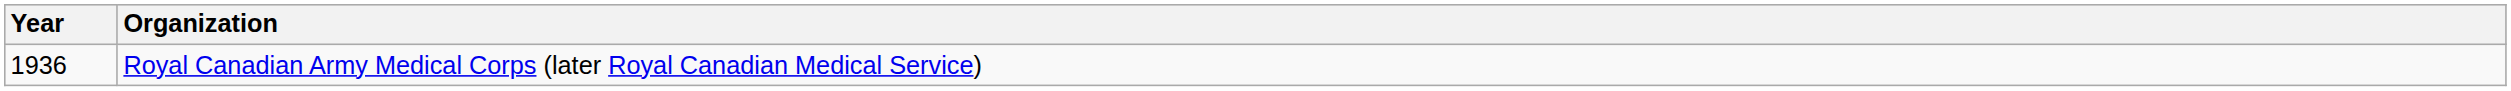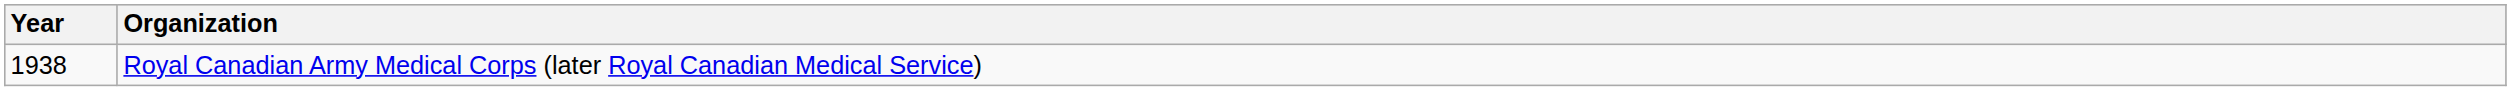(39, 64) 1936 -> (39, 64) 1938
